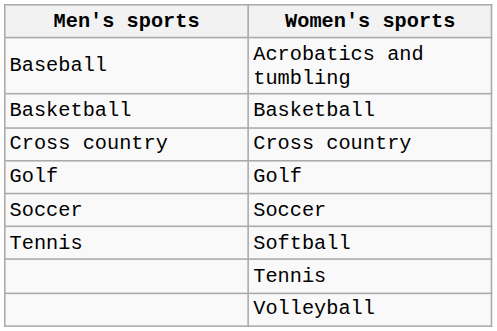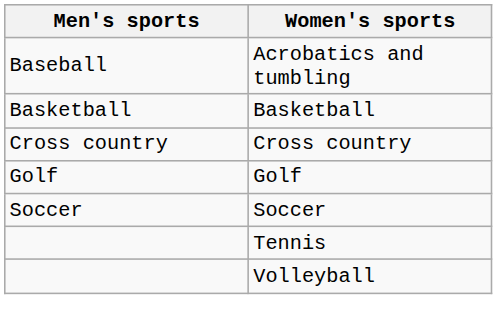- row: (302, 243)
